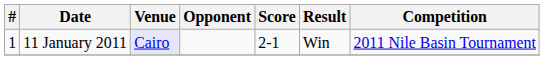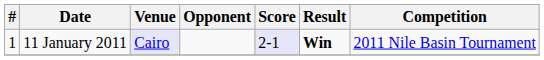(269, 42) no background -> (269, 42) lavender background
(316, 42) normal -> (317, 42) bold
